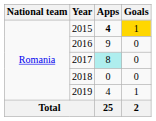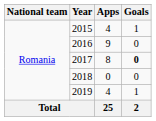(108, 28) bold -> (108, 28) normal
(136, 28) gold background -> (136, 28) no background
(108, 60) paleturquoise background -> (108, 60) no background
(136, 60) normal -> (136, 60) bold
